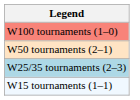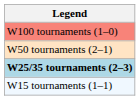(67, 67) normal -> (70, 67) bold
